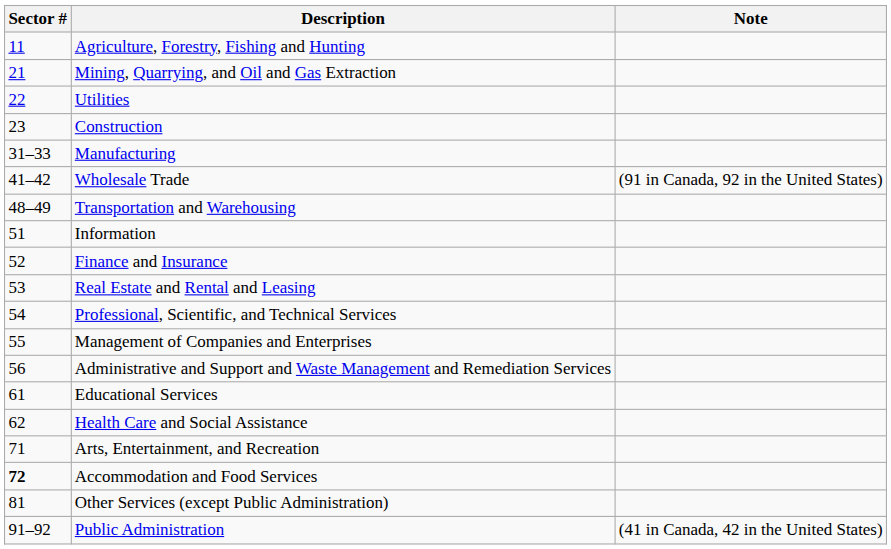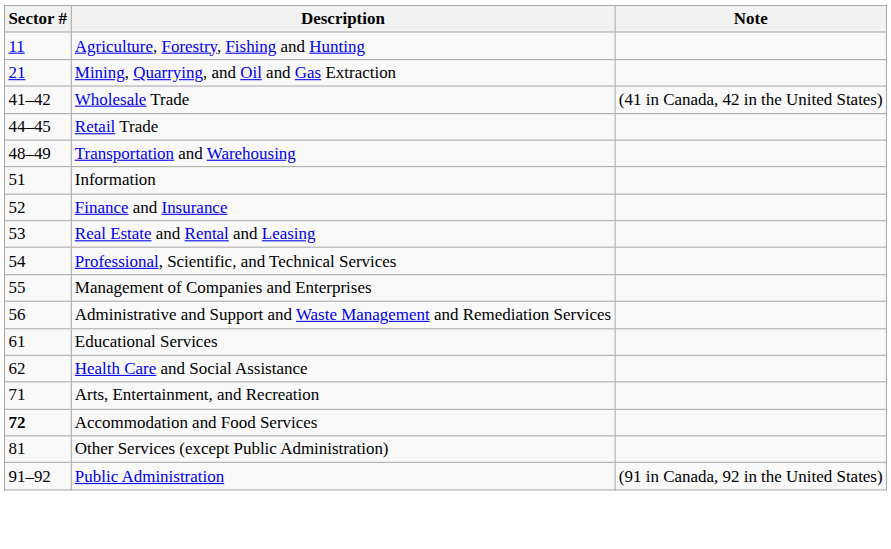- row: (102, 99)
- row: (119, 126)
- row: (125, 153)
(751, 180) (91 in Canada, 92 in the United States) -> (751, 99) (41 in Canada, 42 in the United States)
+ row: (117, 126)
(751, 529) (41 in Canada, 42 in the United States) -> (751, 476) (91 in Canada, 92 in the United States)
